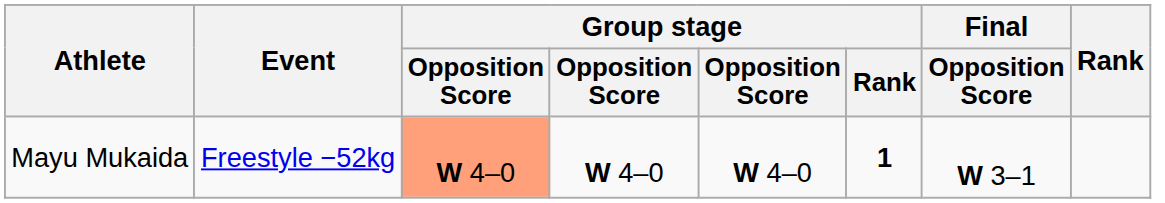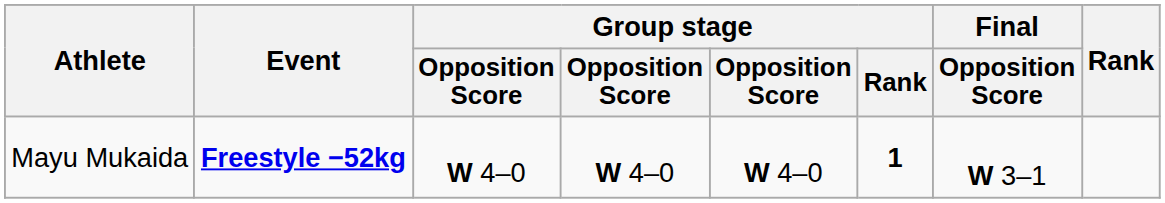(298, 157) normal -> (303, 157) bold
(476, 173) lightsalmon background -> (486, 173) no background
